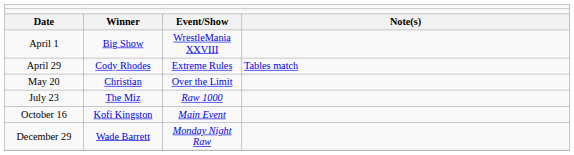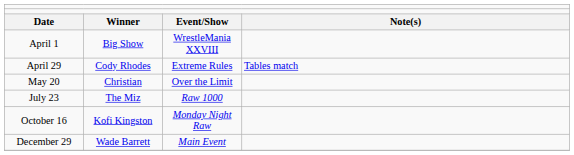(202, 114) Main Event -> (202, 120) Monday Night Raw
(202, 136) Monday Night Raw -> (202, 142) Main Event
